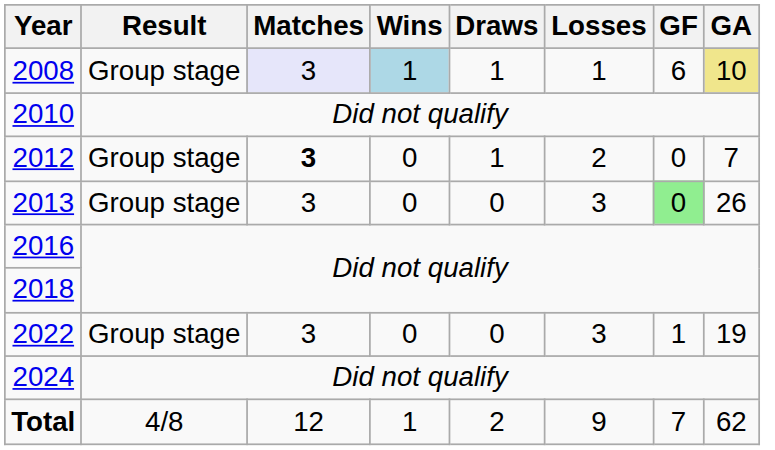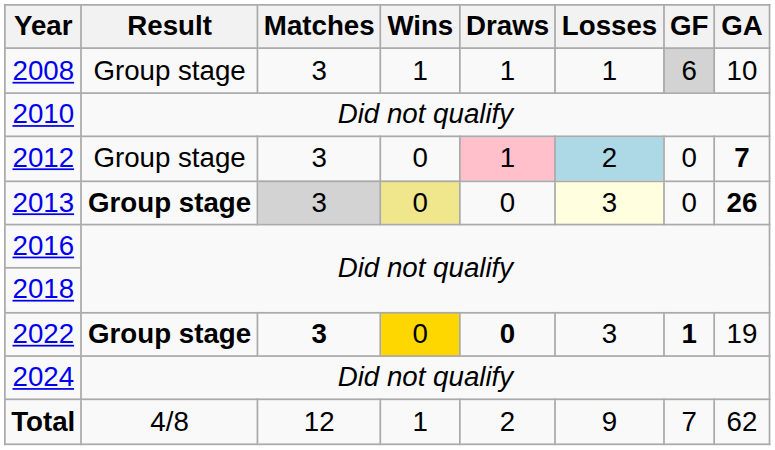(309, 70) lavender background -> (319, 70) no background
(410, 70) lightblue background -> (420, 70) no background
(679, 70) no background -> (689, 70) lightgrey background
(731, 70) khaki background -> (742, 70) no background
(309, 158) bold -> (319, 158) normal
(497, 158) no background -> (508, 158) pink background
(599, 158) no background -> (610, 158) lightblue background
(731, 158) normal -> (742, 158) bold
(164, 202) normal -> (170, 202) bold
(309, 202) no background -> (319, 202) lightgrey background
(410, 202) no background -> (420, 202) khaki background
(599, 202) no background -> (610, 202) lightyellow background
(679, 202) lightgreen background -> (689, 202) no background
(731, 202) normal -> (742, 202) bold
(164, 333) normal -> (170, 333) bold
(309, 333) normal -> (319, 333) bold
(410, 333) no background -> (420, 333) gold background
(497, 333) normal -> (508, 333) bold
(679, 333) normal -> (689, 333) bold
